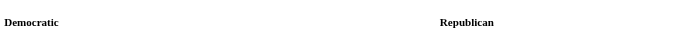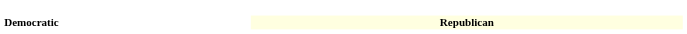(467, 22) no background -> (467, 22) lightyellow background
